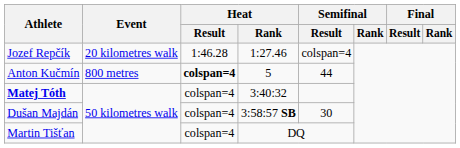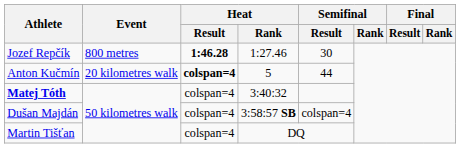(131, 53) 20 kilometres walk -> (112, 53) 800 metres
(209, 53) normal -> (209, 53) bold
(326, 53) colspan=4 -> (326, 53) 30
(112, 73) 800 metres -> (131, 73) 20 kilometres walk
(326, 113) 30 -> (326, 113) colspan=4
